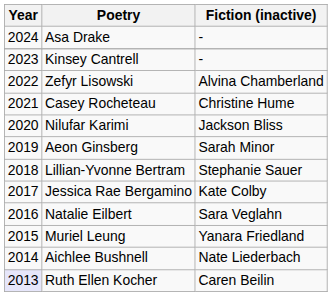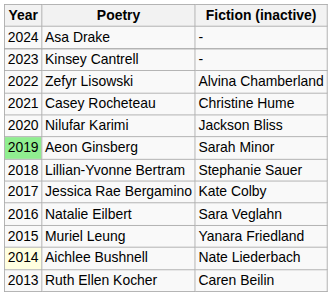(23, 147) no background -> (23, 147) lightgreen background
(23, 258) no background -> (23, 258) lightyellow background
(23, 280) lavender background -> (23, 280) no background
